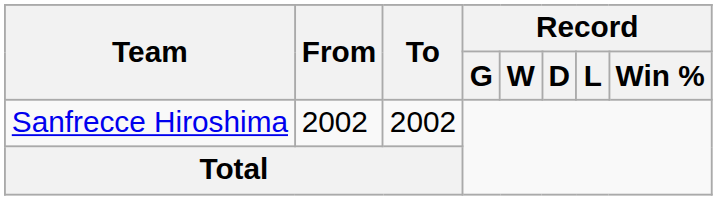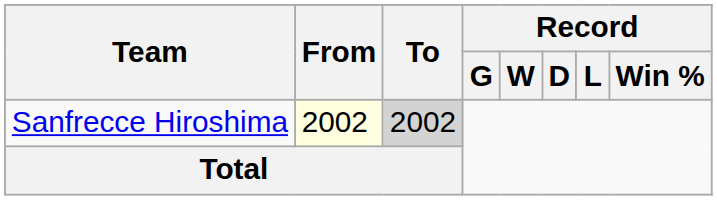(335, 122) no background -> (335, 122) lightyellow background
(423, 122) no background -> (423, 122) lightgrey background
